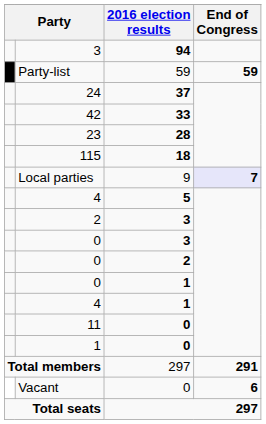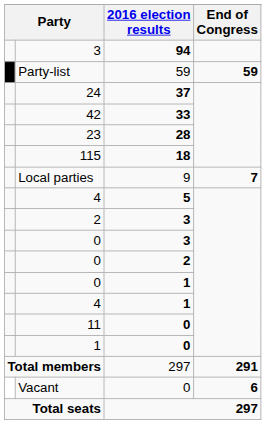(254, 177) lavender background -> (254, 177) no background
